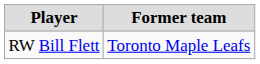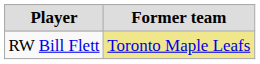(179, 44) no background -> (179, 44) khaki background
